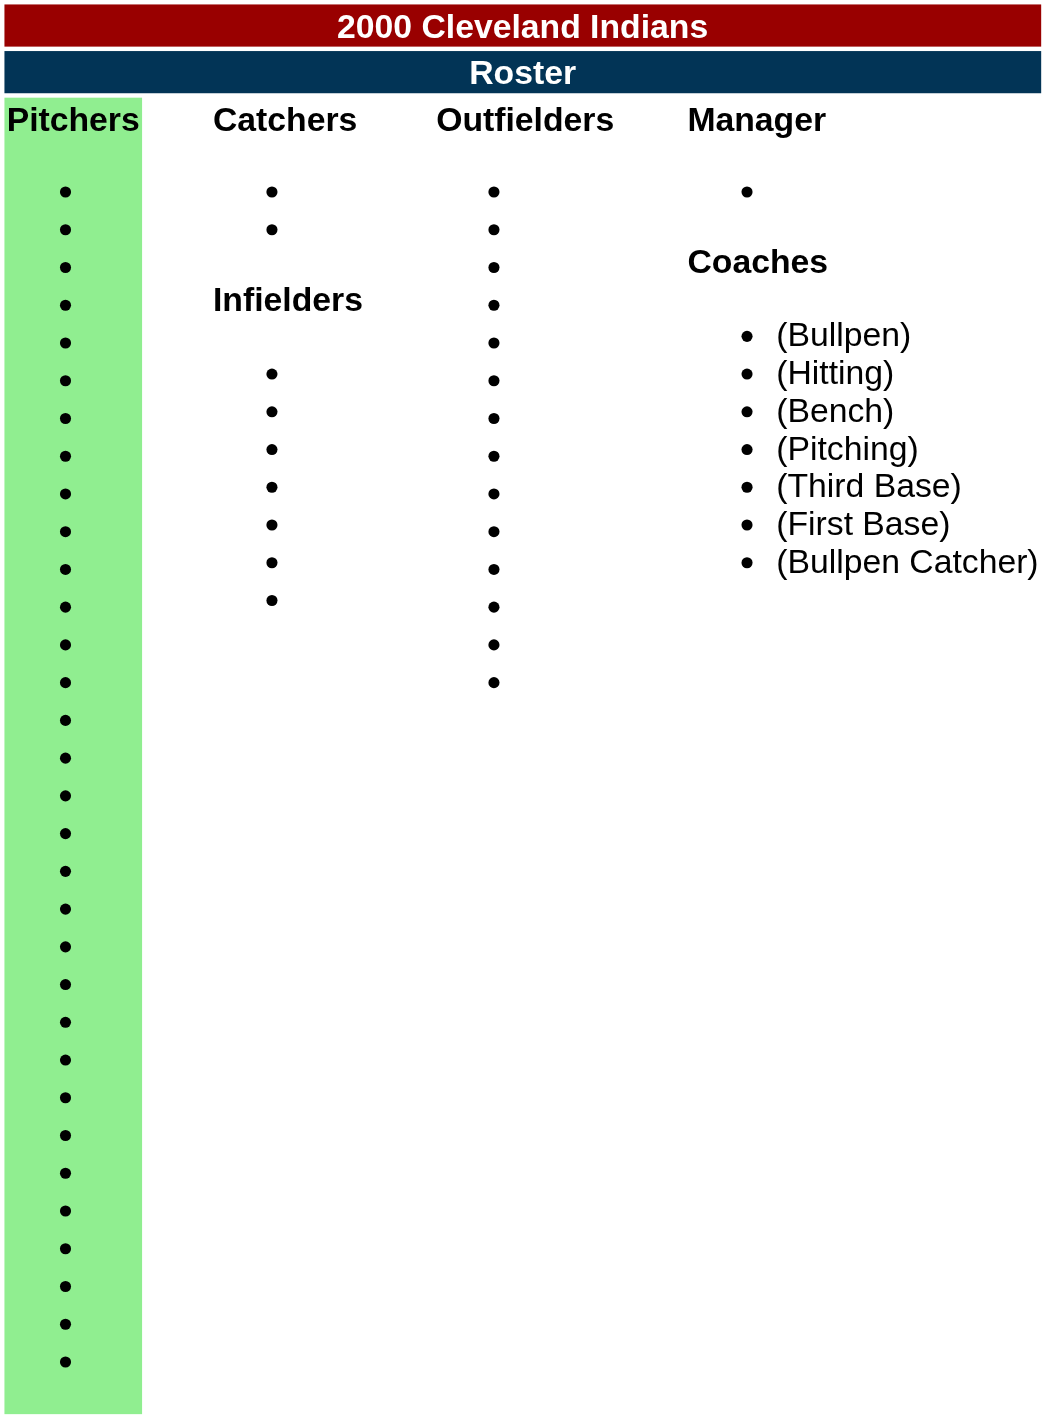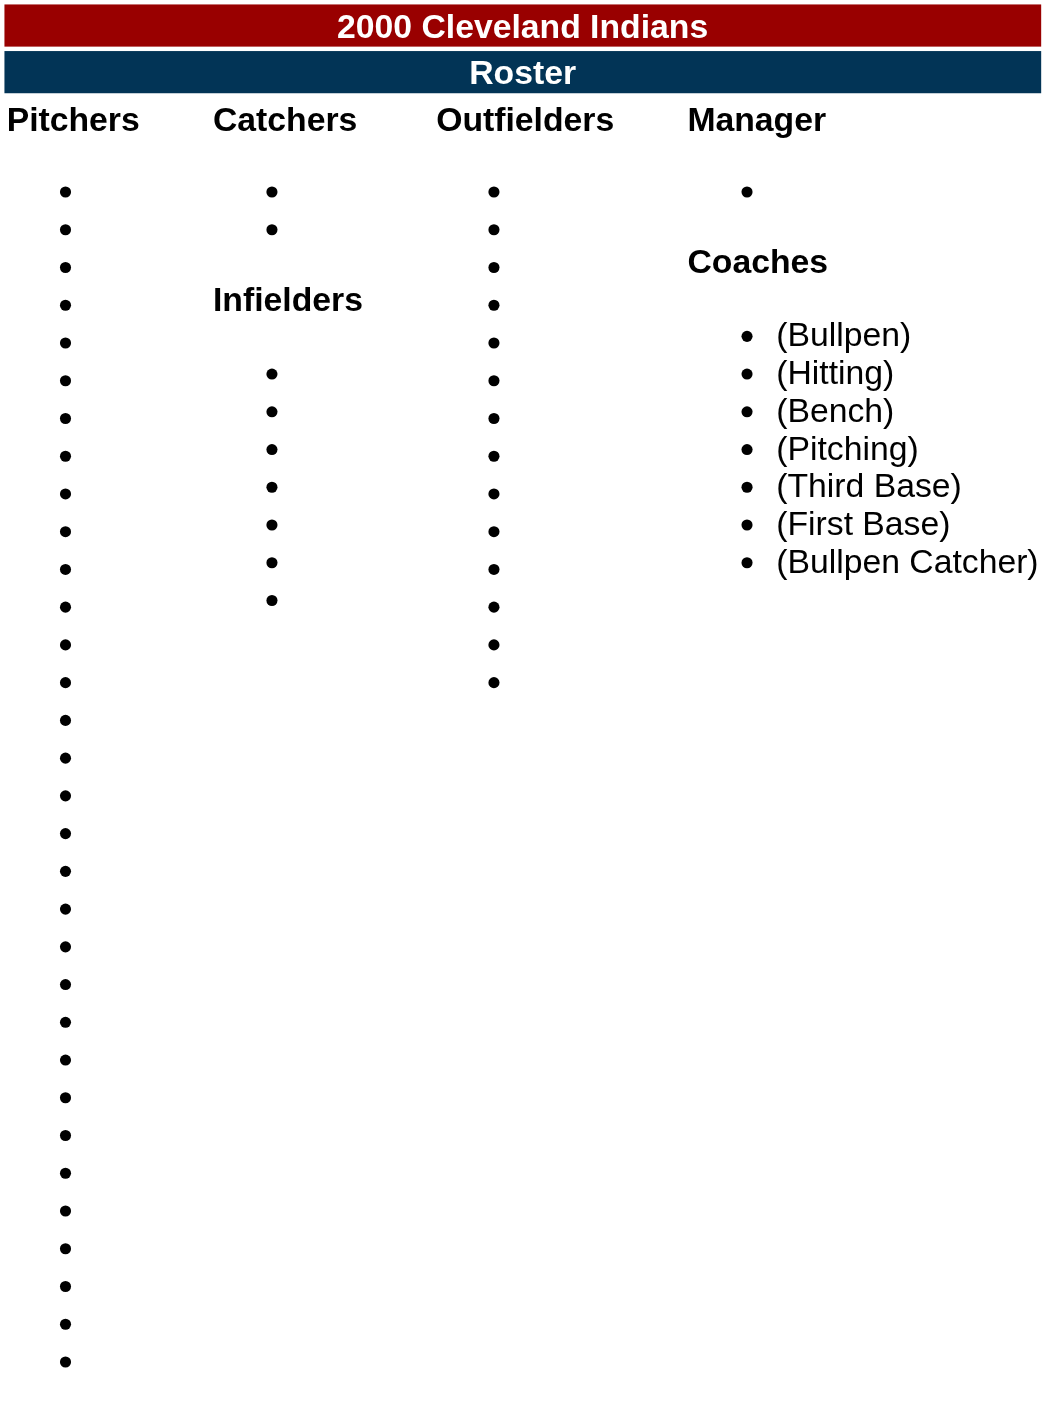(73, 739) lightgreen background -> (73, 739) no background
